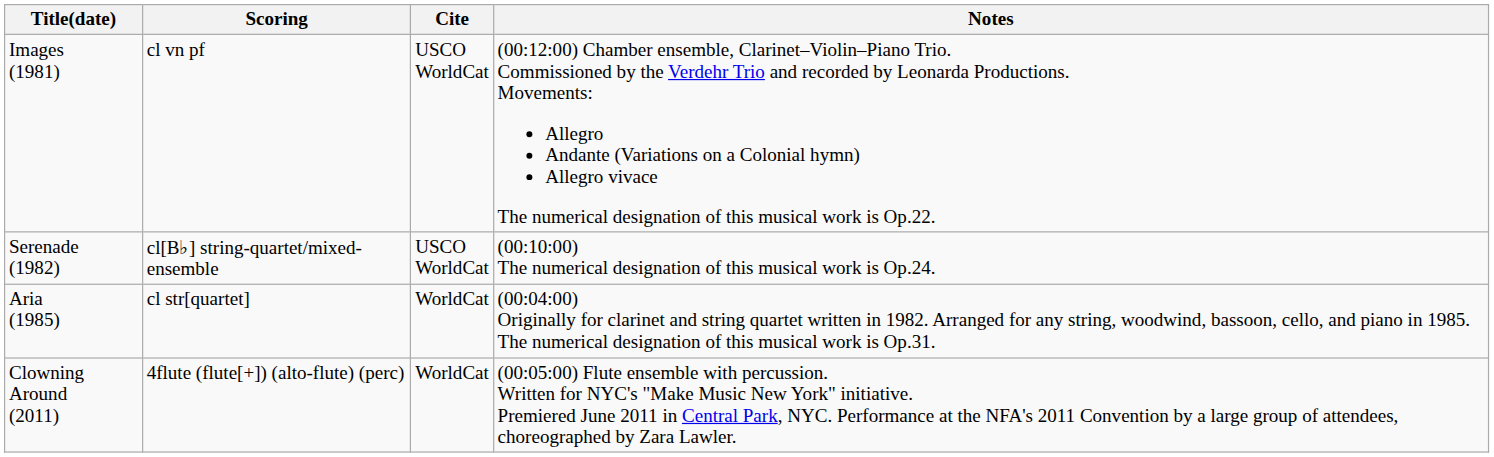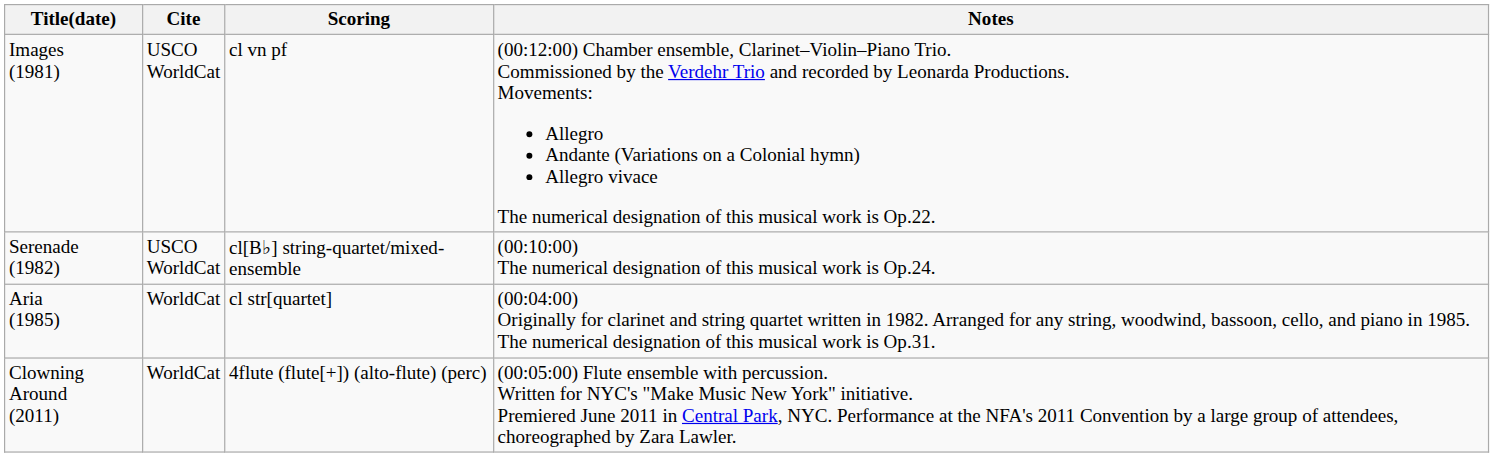columns swapped: (277, 19) <-> (452, 19)
